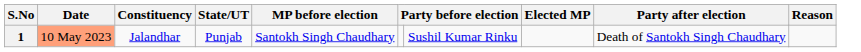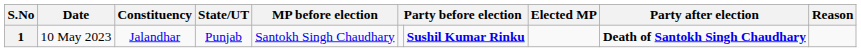(76, 36) lightsalmon background -> (76, 36) no background
(463, 36) normal -> (466, 36) bold
(691, 36) normal -> (704, 36) bold
